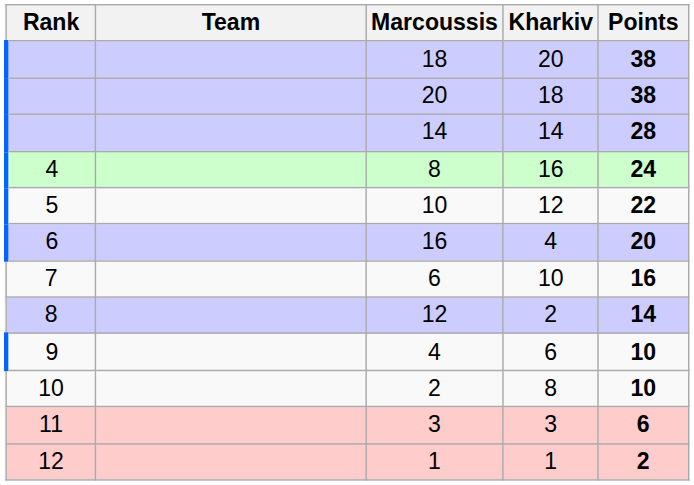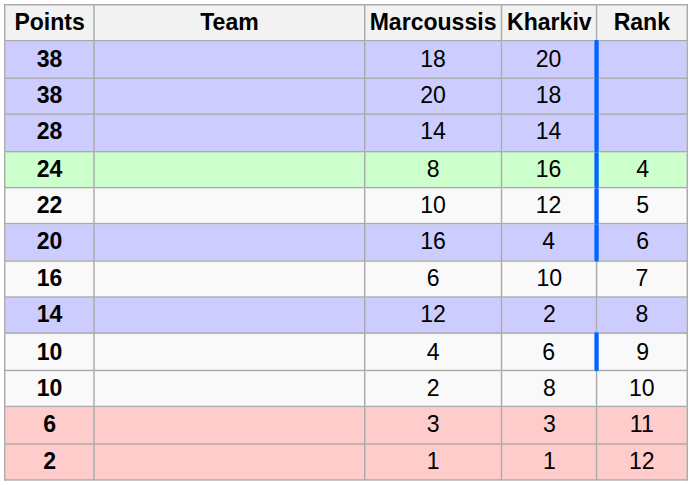columns swapped: (51, 22) <-> (643, 22)
